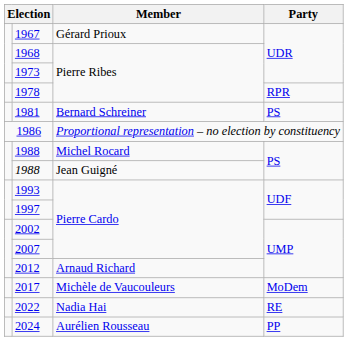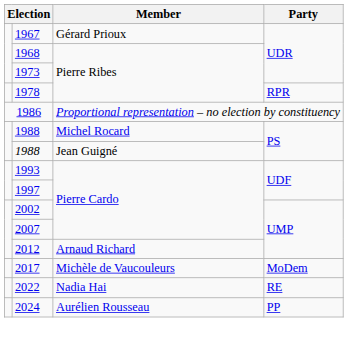- row: (27, 111)
